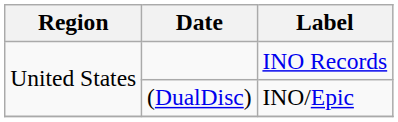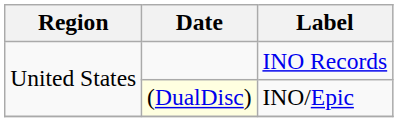(199, 97) no background -> (199, 97) lightyellow background
